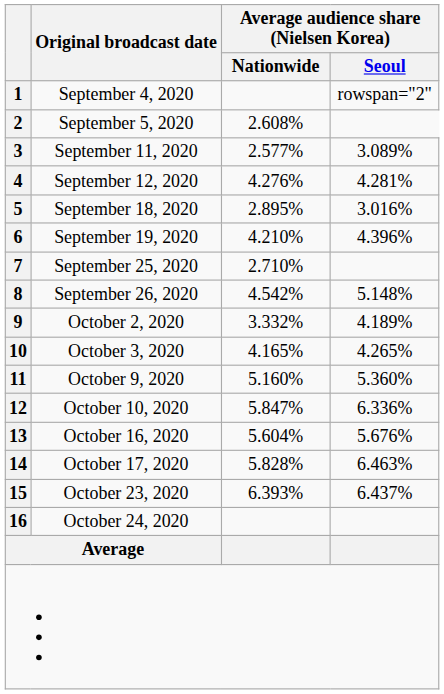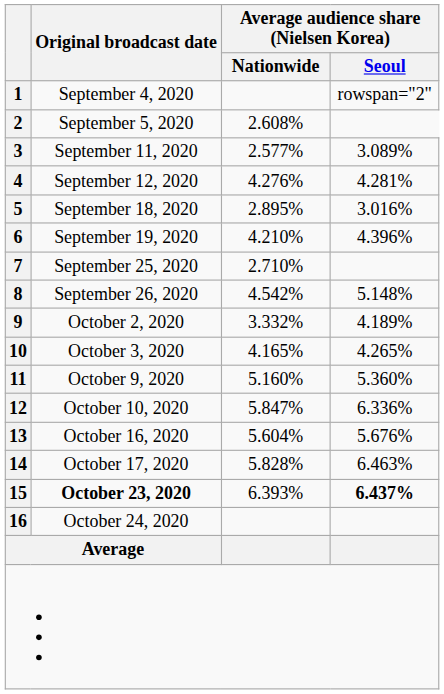(126, 493) normal -> (126, 493) bold
(385, 493) normal -> (385, 493) bold
